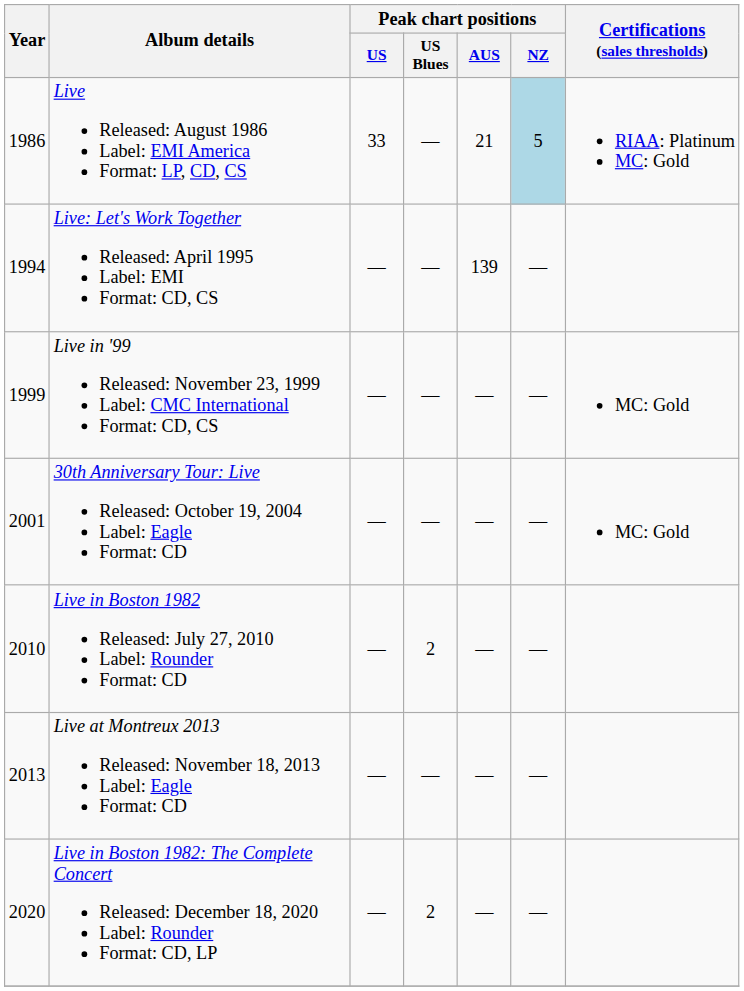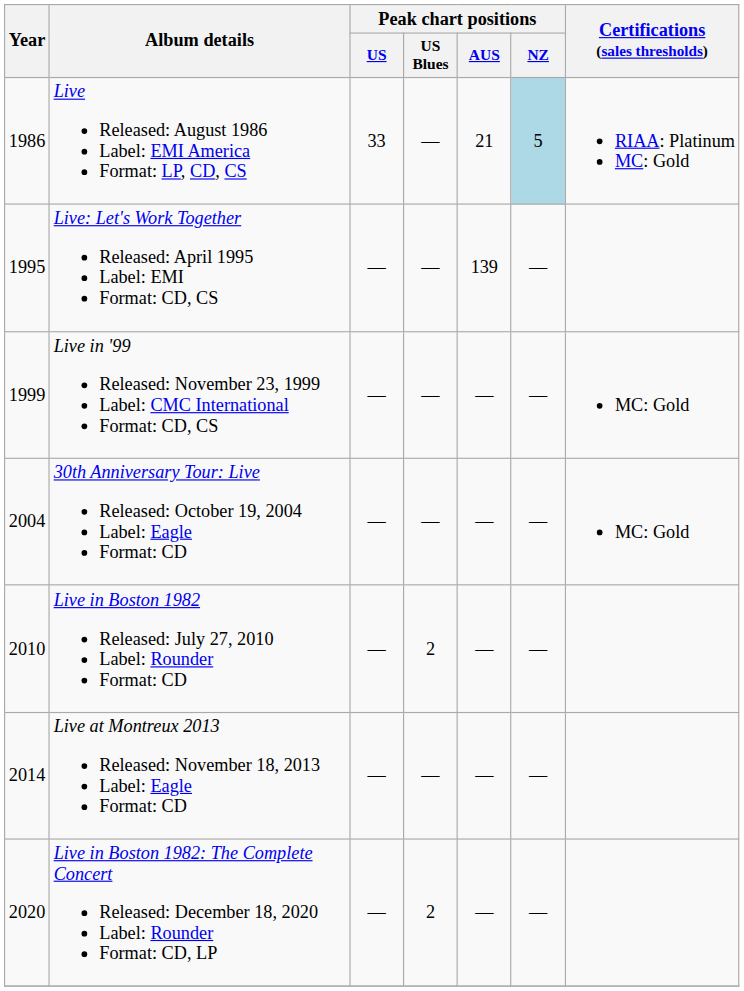(27, 267) 1994 -> (27, 267) 1995
(27, 521) 2001 -> (27, 521) 2004
(27, 775) 2013 -> (27, 775) 2014
